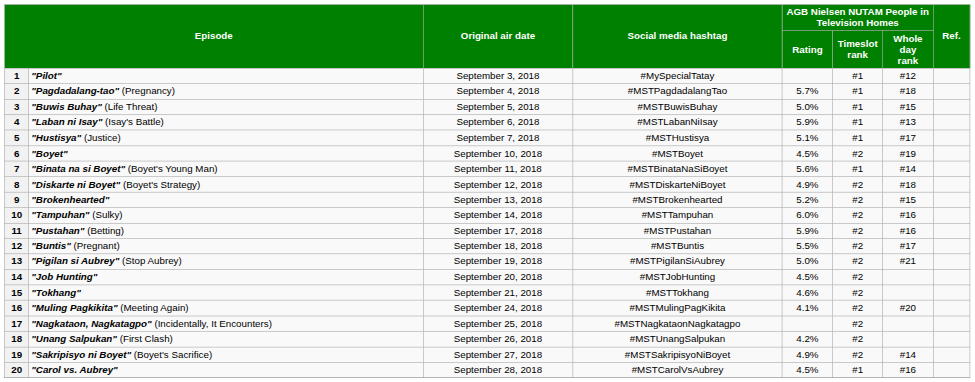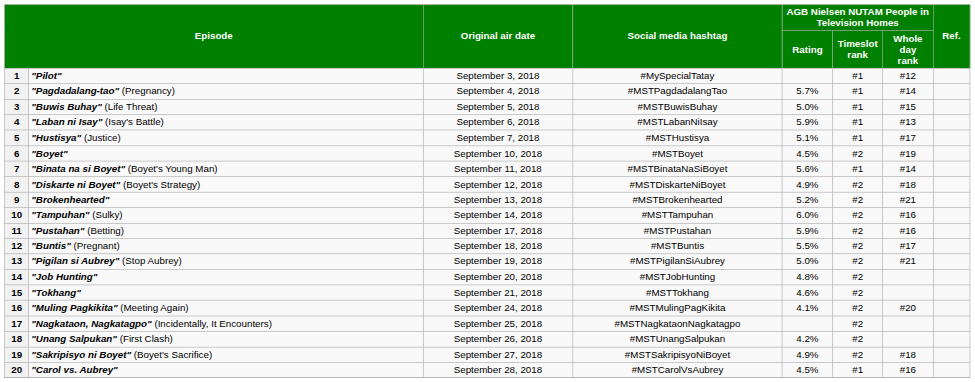(908, 91) #18 -> (908, 91) #14
(908, 199) #15 -> (908, 199) #21
(807, 277) 4.5% -> (807, 277) 4.8%
(908, 354) #14 -> (908, 354) #18
